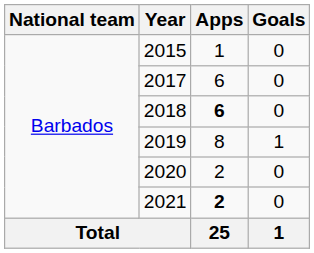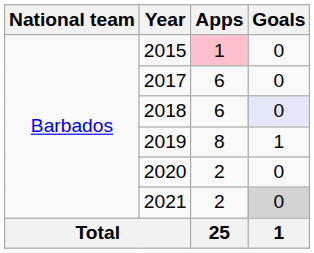(219, 50) no background -> (219, 50) pink background
(219, 111) bold -> (219, 111) normal
(279, 111) no background -> (279, 111) lavender background
(219, 202) bold -> (219, 202) normal
(279, 202) no background -> (279, 202) lightgrey background
